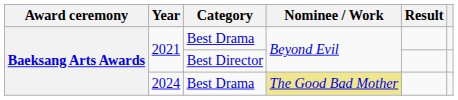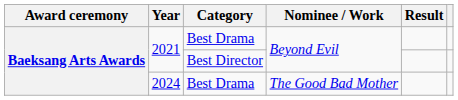(334, 83) khaki background -> (334, 83) no background
